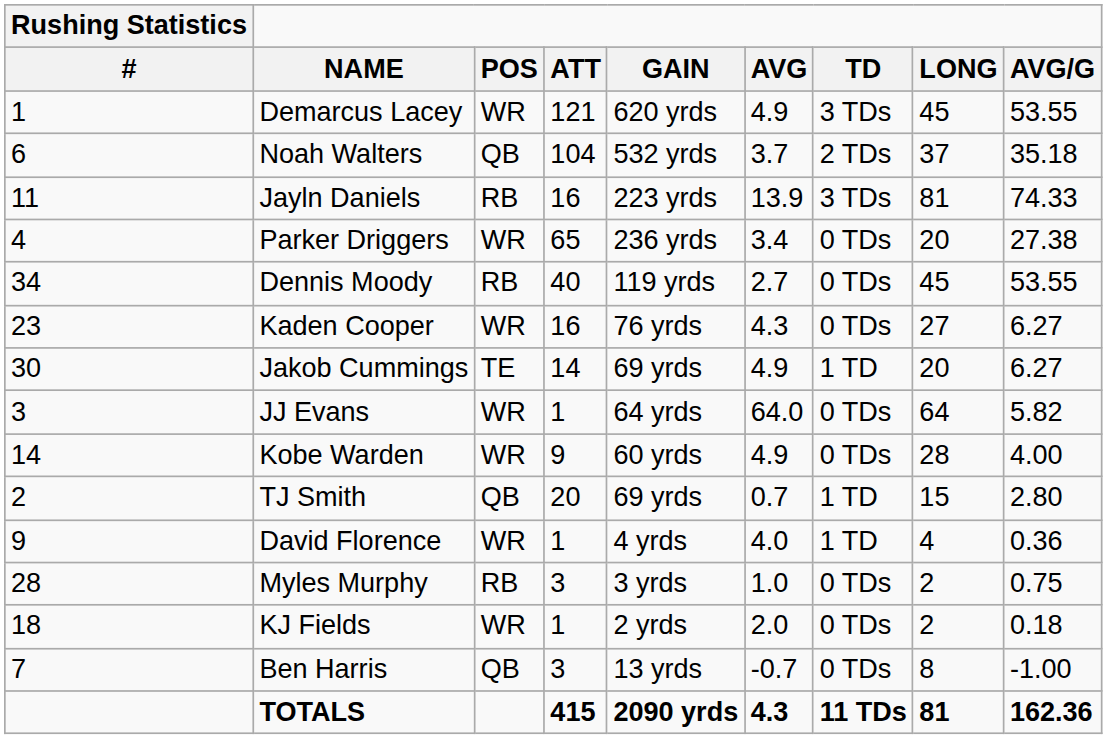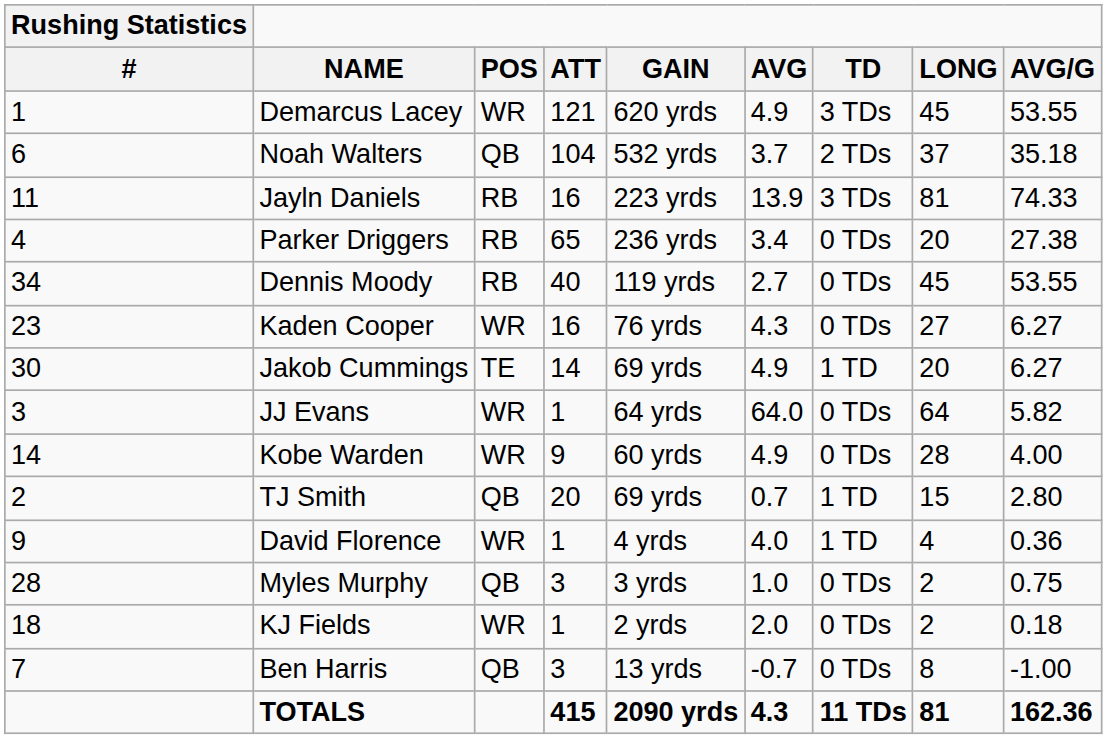(503, 240) WR -> (500, 240) RB
(500, 583) RB -> (500, 583) QB
